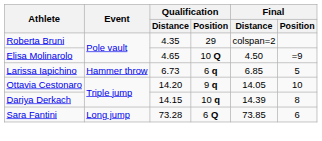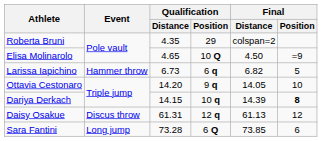(254, 70) 6.85 -> (254, 70) 6.82
(297, 100) normal -> (297, 100) bold
+ row: (36, 115)
